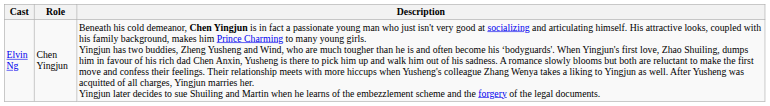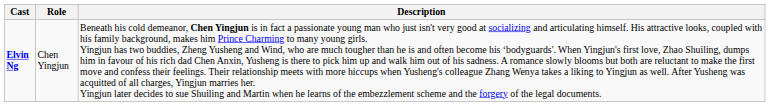(17, 60) normal -> (18, 60) bold
